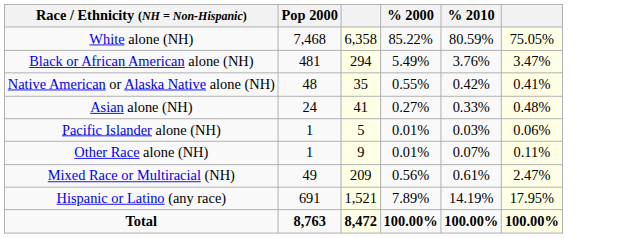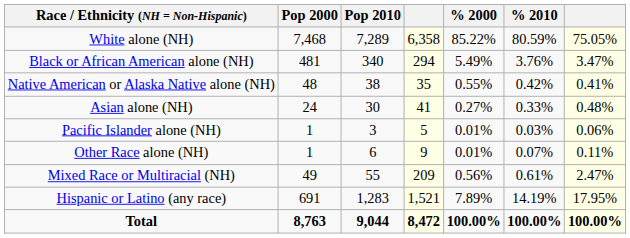+ column: (373, 15)
